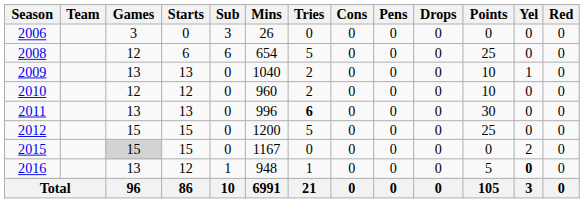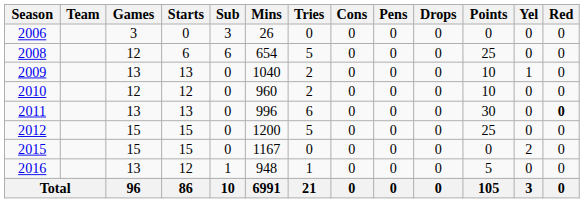(309, 110) bold -> (309, 110) normal
(561, 110) normal -> (561, 110) bold
(134, 149) lightgrey background -> (134, 149) no background
(529, 168) bold -> (529, 168) normal
